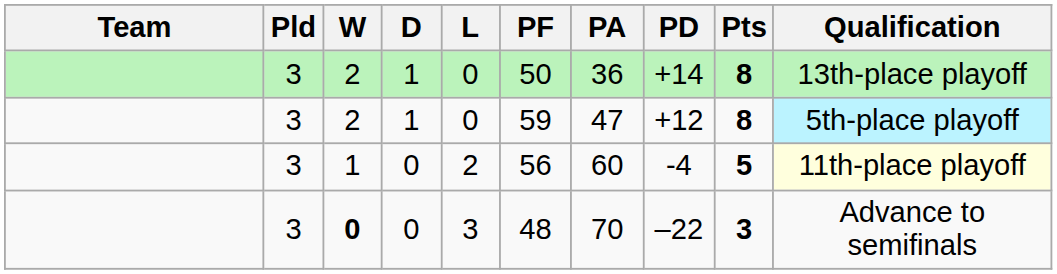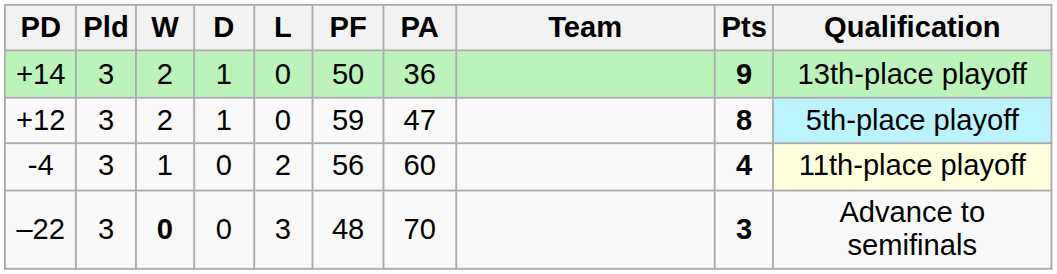columns swapped: (134, 27) <-> (679, 27)
(744, 73) 8 -> (744, 73) 9
(744, 166) 5 -> (744, 166) 4
